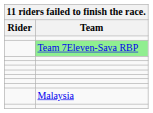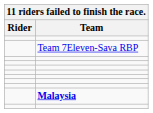(88, 48) lightgreen background -> (88, 48) no background
(56, 96) normal -> (57, 96) bold
